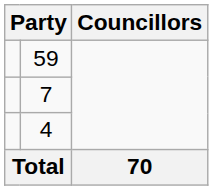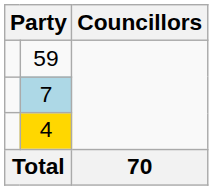(46, 94) no background -> (46, 94) lightblue background
(46, 130) no background -> (46, 130) gold background
